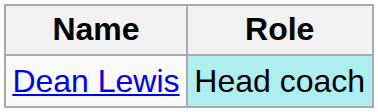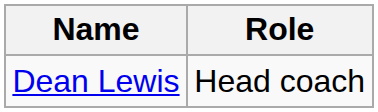(280, 80) paleturquoise background -> (280, 80) no background
